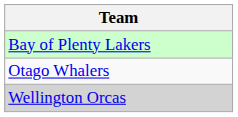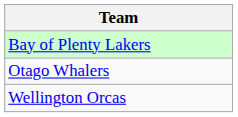(67, 97) lightgrey background -> (67, 97) no background
